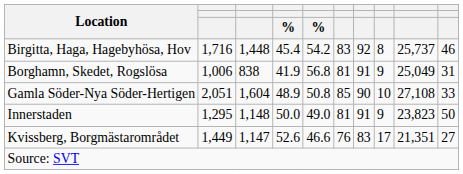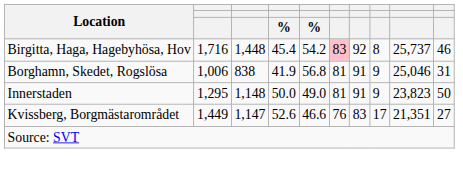(344, 49) no background -> (339, 49) pink background
(416, 71) 25,049 -> (412, 71) 25,046
- row: (101, 93)
